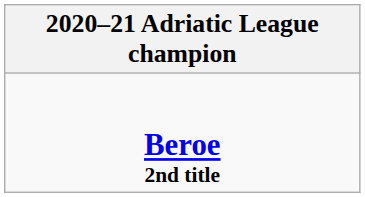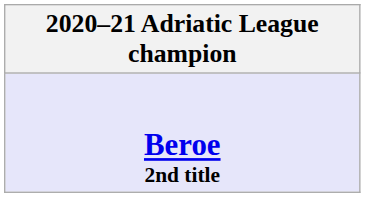(182, 156) no background -> (182, 156) lavender background
